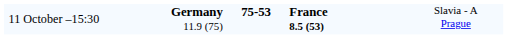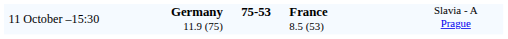(307, 27) bold -> (307, 27) normal
